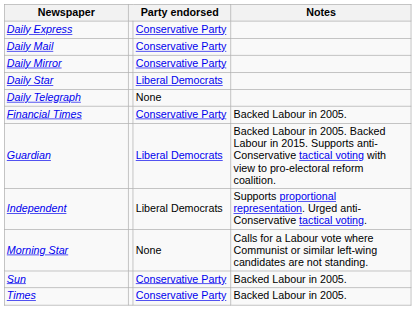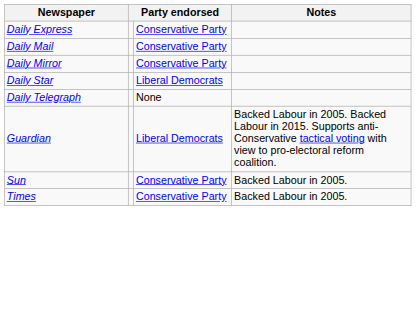- row: (44, 115)
- row: (37, 209)
- row: (37, 250)
